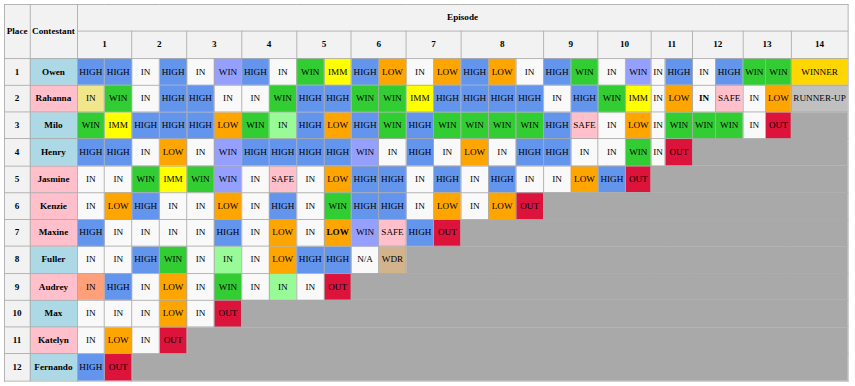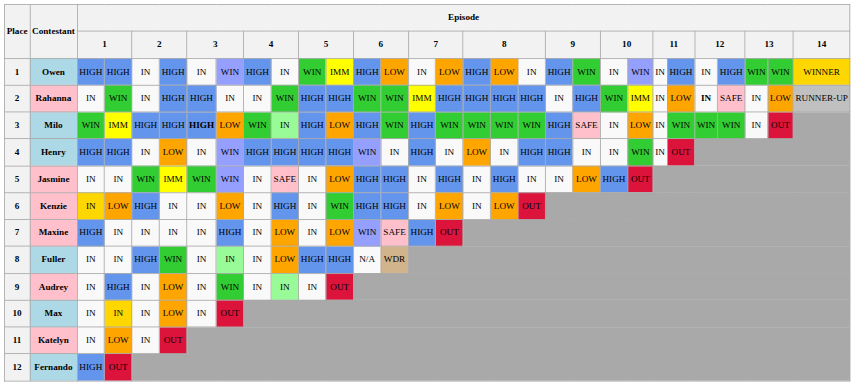(91, 98) khaki background -> (91, 98) no background
(201, 125) normal -> (202, 125) bold
(91, 205) no background -> (91, 205) gold background
(338, 232) bold -> (340, 232) normal
(91, 286) lightsalmon background -> (91, 286) no background
(118, 313) no background -> (118, 313) gold background
